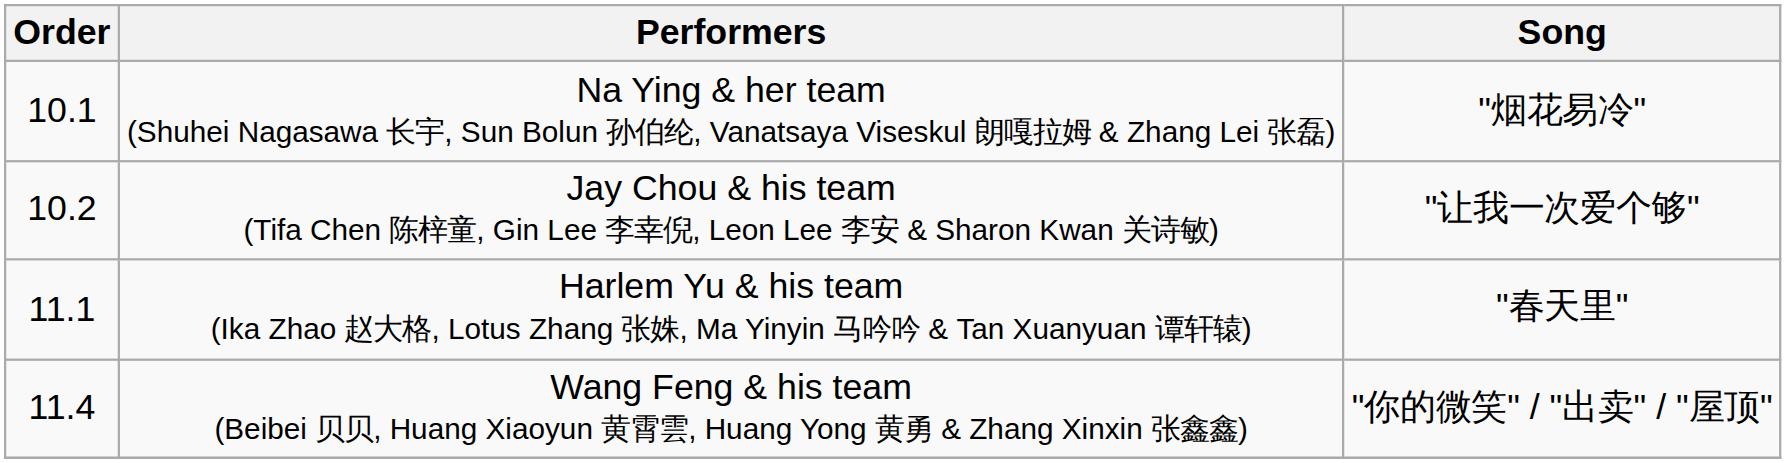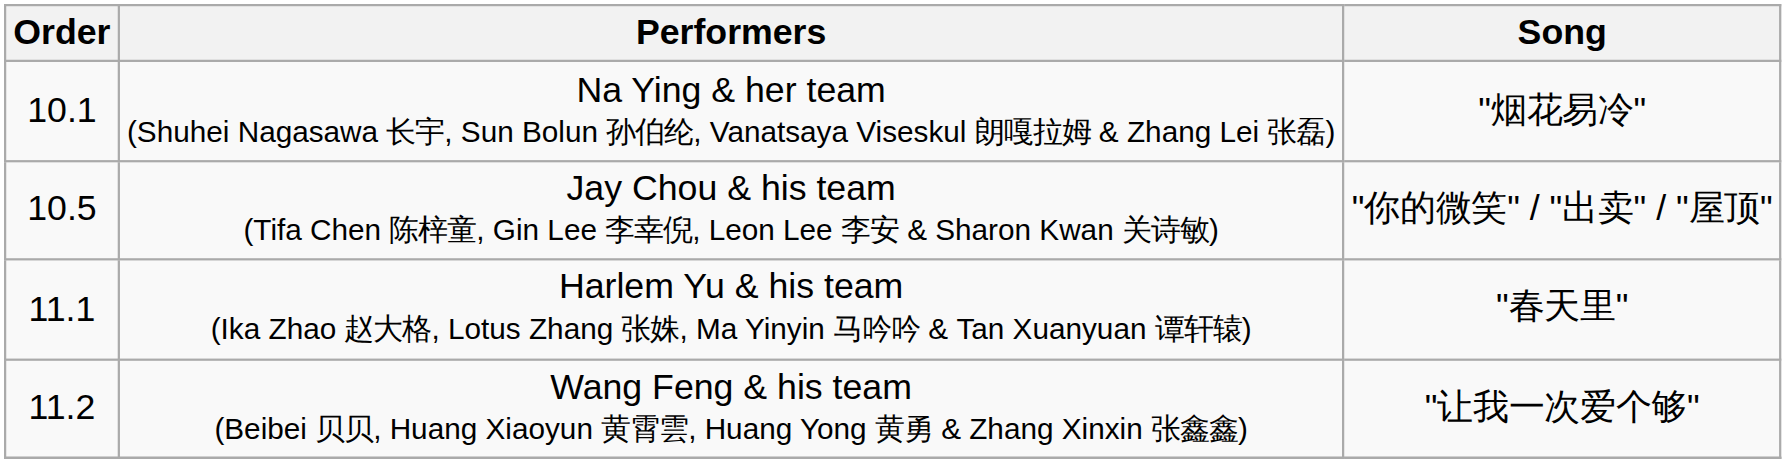(62, 209) 10.2 -> (62, 209) 10.5
(1562, 208) "让我一次爱个够" -> (1562, 208) "你的微笑" / "出卖" / "屋顶"
(62, 407) 11.4 -> (62, 407) 11.2
(1562, 406) "你的微笑" / "出卖" / "屋顶" -> (1562, 406) "让我一次爱个够"
